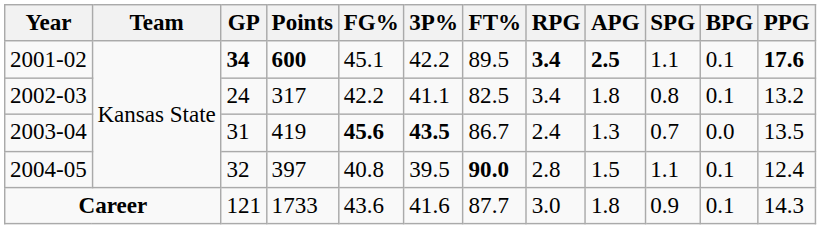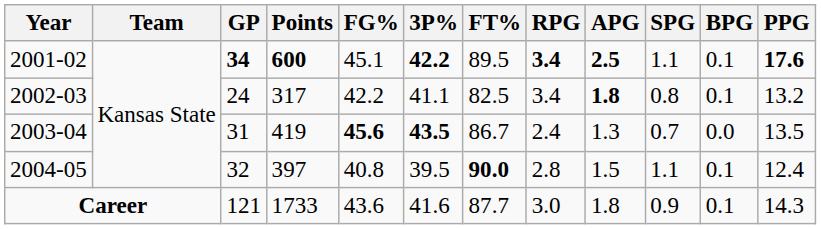(429, 59) normal -> (429, 59) bold
(605, 95) normal -> (605, 95) bold
